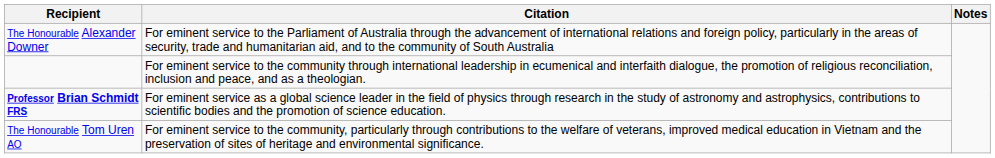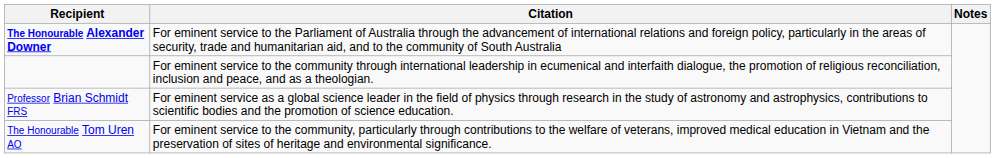(71, 40) normal -> (76, 40) bold
(73, 105) bold -> (68, 105) normal
